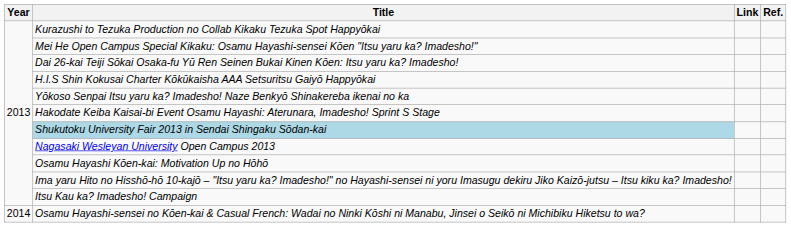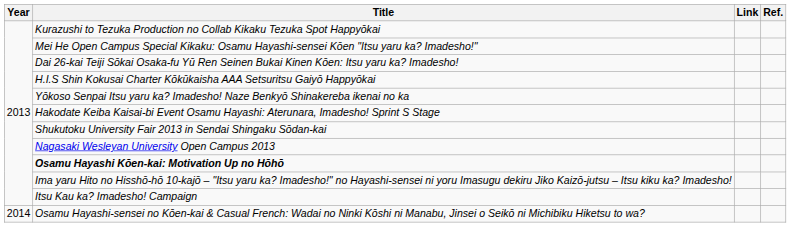(181, 130) lightblue background -> (181, 130) no background
(152, 163) normal -> (160, 163) bold
